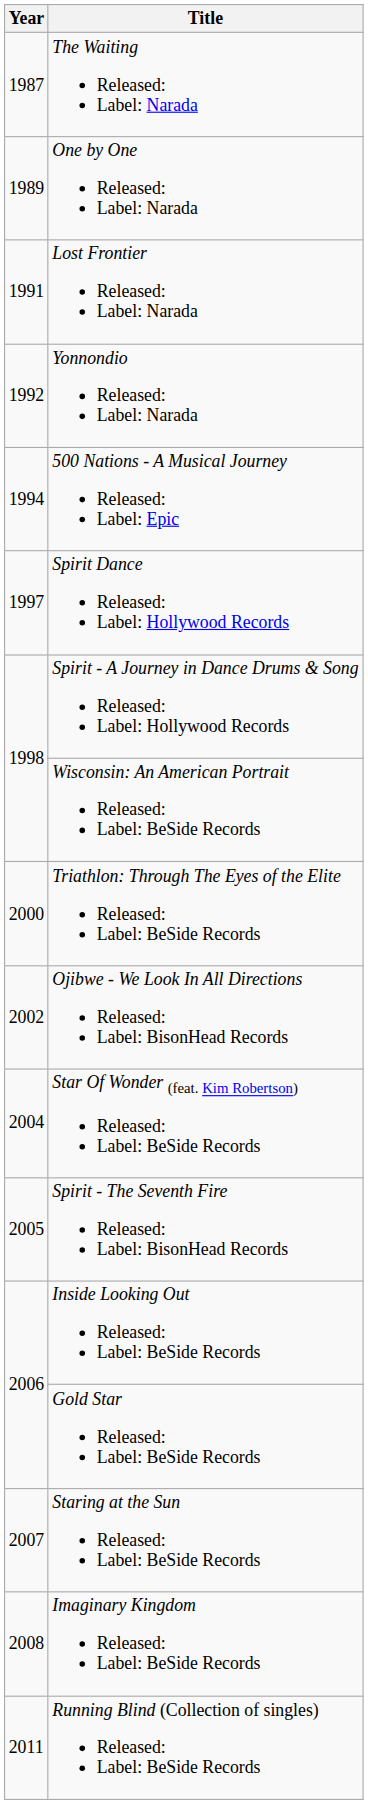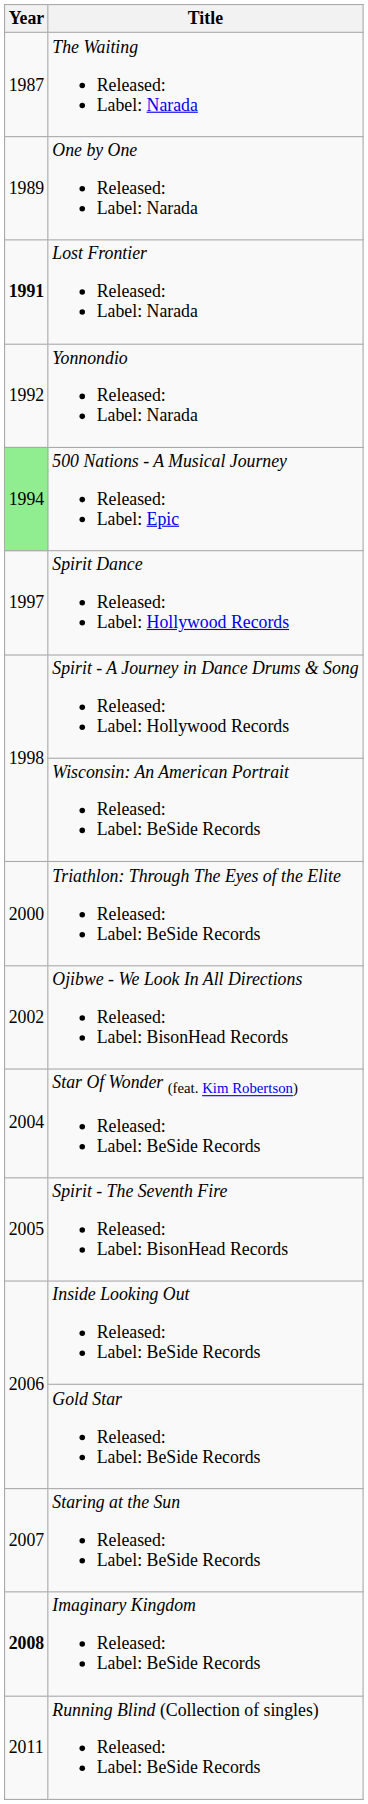(26, 291) normal -> (26, 291) bold
(26, 499) no background -> (26, 499) lightgreen background
(26, 1643) normal -> (26, 1643) bold
